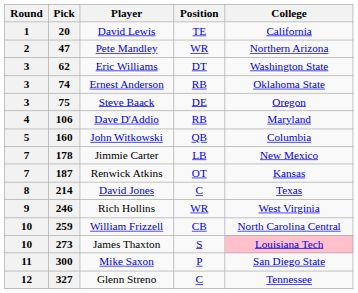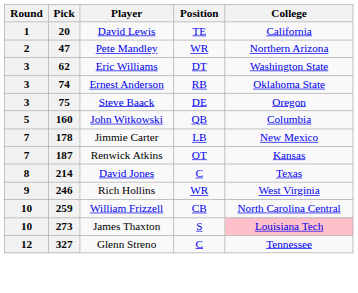- row: (64, 119)
- row: (64, 262)
